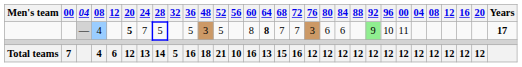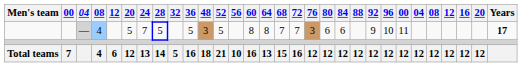(130, 31) bold -> (130, 31) normal
(267, 31) bold -> (267, 31) normal
(373, 31) lightgreen background -> (373, 31) no background
